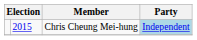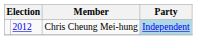(22, 27) 2015 -> (22, 27) 2012
